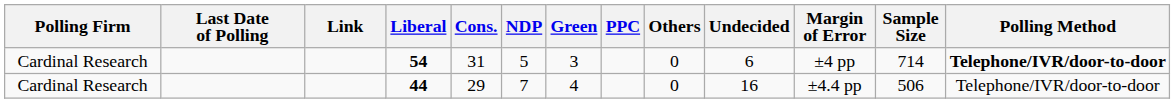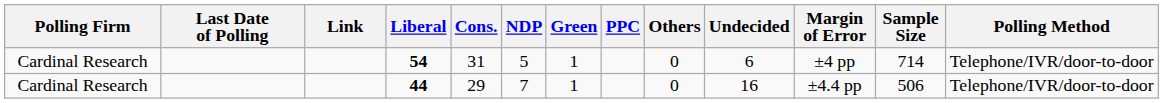(574, 61) 3 -> (574, 61) 1
(1058, 61) bold -> (1052, 61) normal
(574, 86) 4 -> (574, 86) 1
